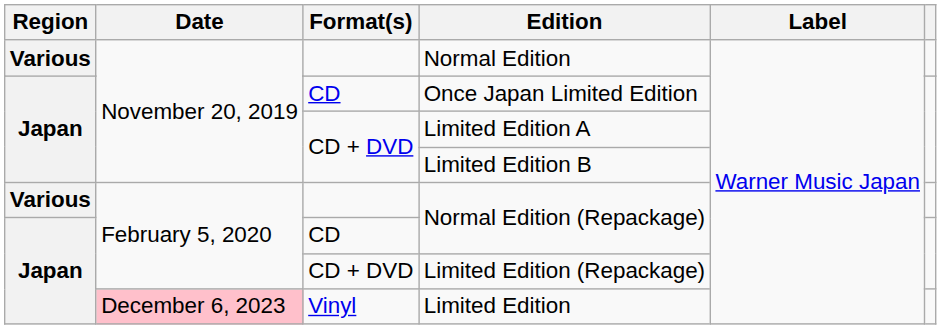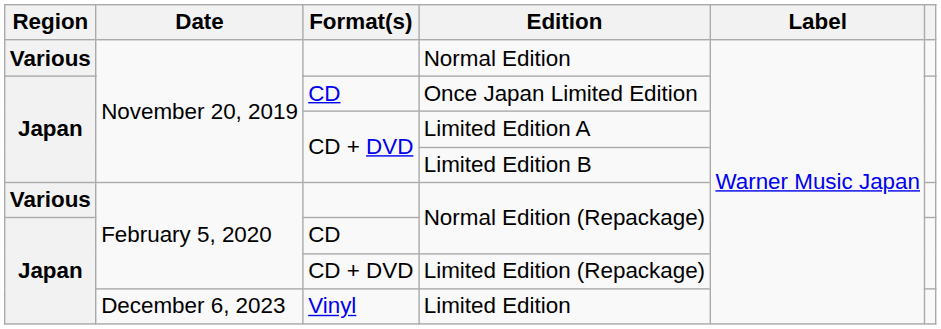(193, 306) pink background -> (193, 306) no background
